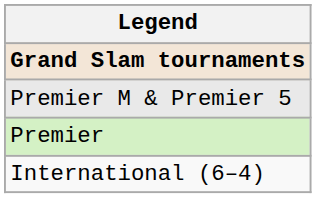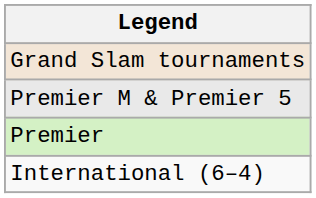(158, 61) bold -> (158, 61) normal
